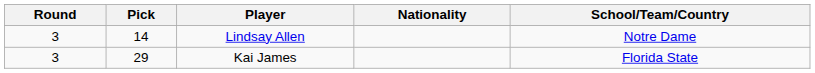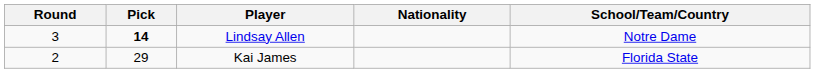(141, 36) normal -> (141, 36) bold
(55, 57) 3 -> (55, 57) 2
